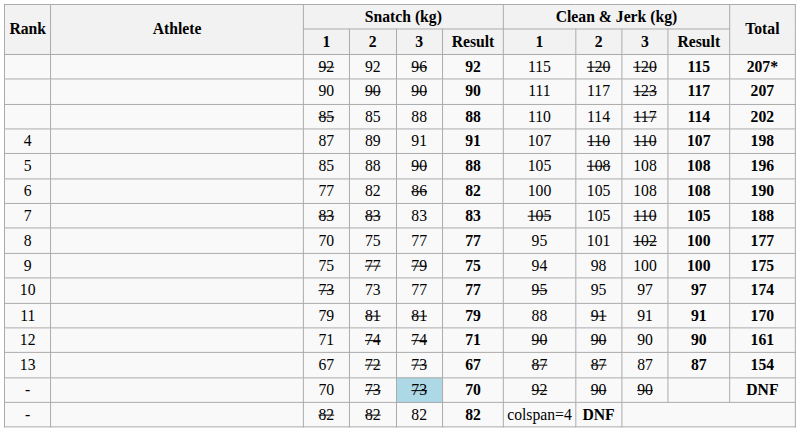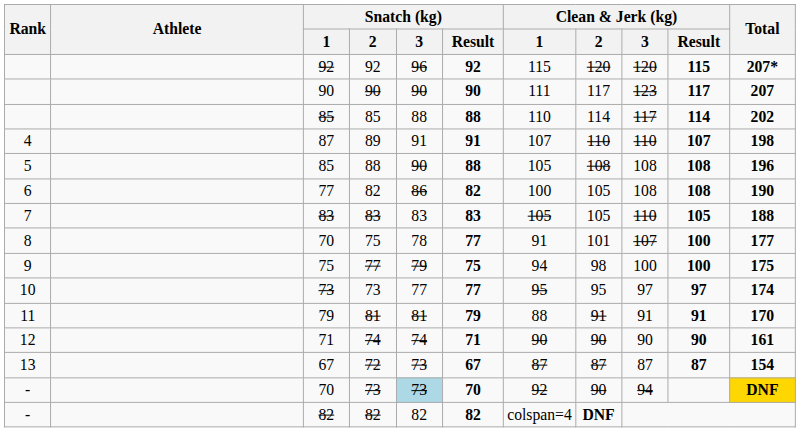(419, 240) 77 -> (419, 240) 78
(539, 240) 95 -> (539, 240) 91
(645, 240) 102 -> (645, 240) 107
(645, 389) 90 -> (645, 389) 94
(762, 389) no background -> (762, 389) gold background
